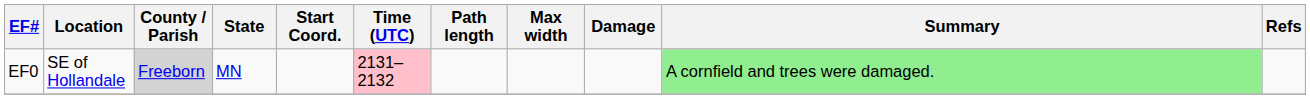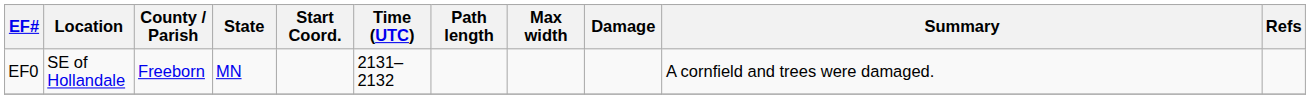(171, 71) lightgrey background -> (171, 71) no background
(380, 71) pink background -> (380, 71) no background
(800, 71) lightgreen background -> (800, 71) no background
